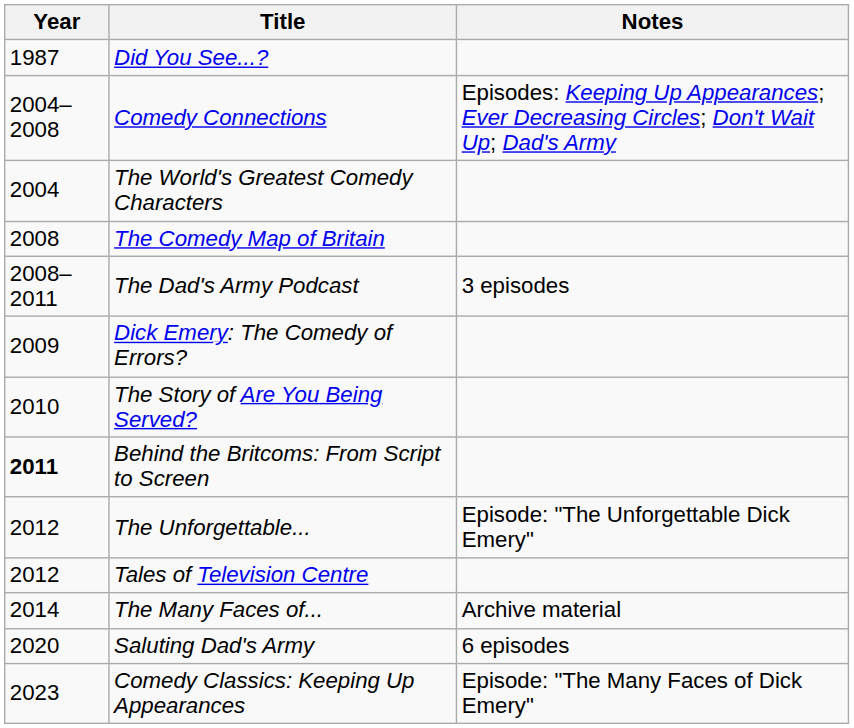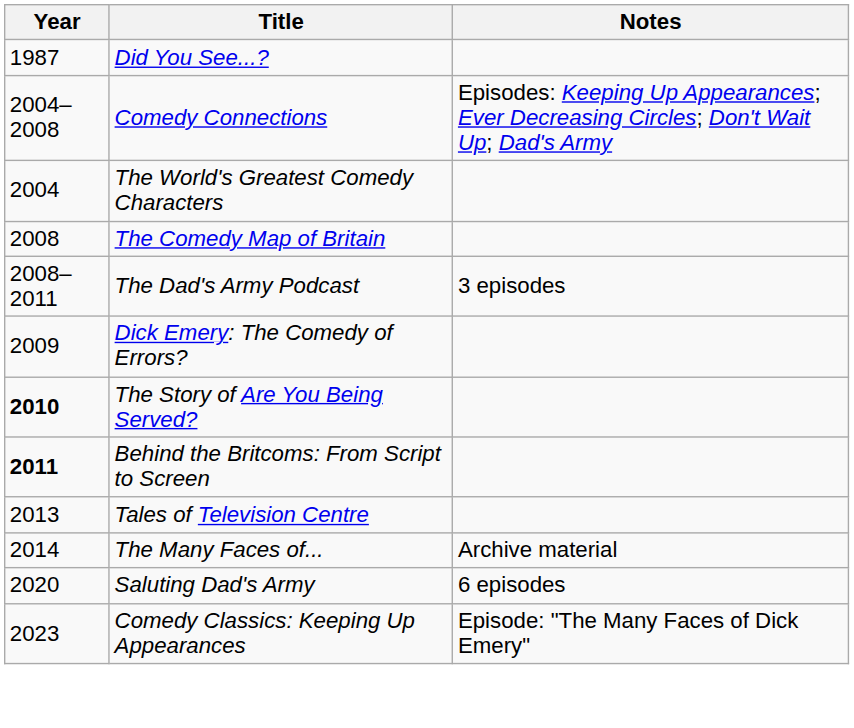(35, 406) normal -> (35, 406) bold
- row: (212, 527)
(35, 575) 2012 -> (35, 514) 2013
